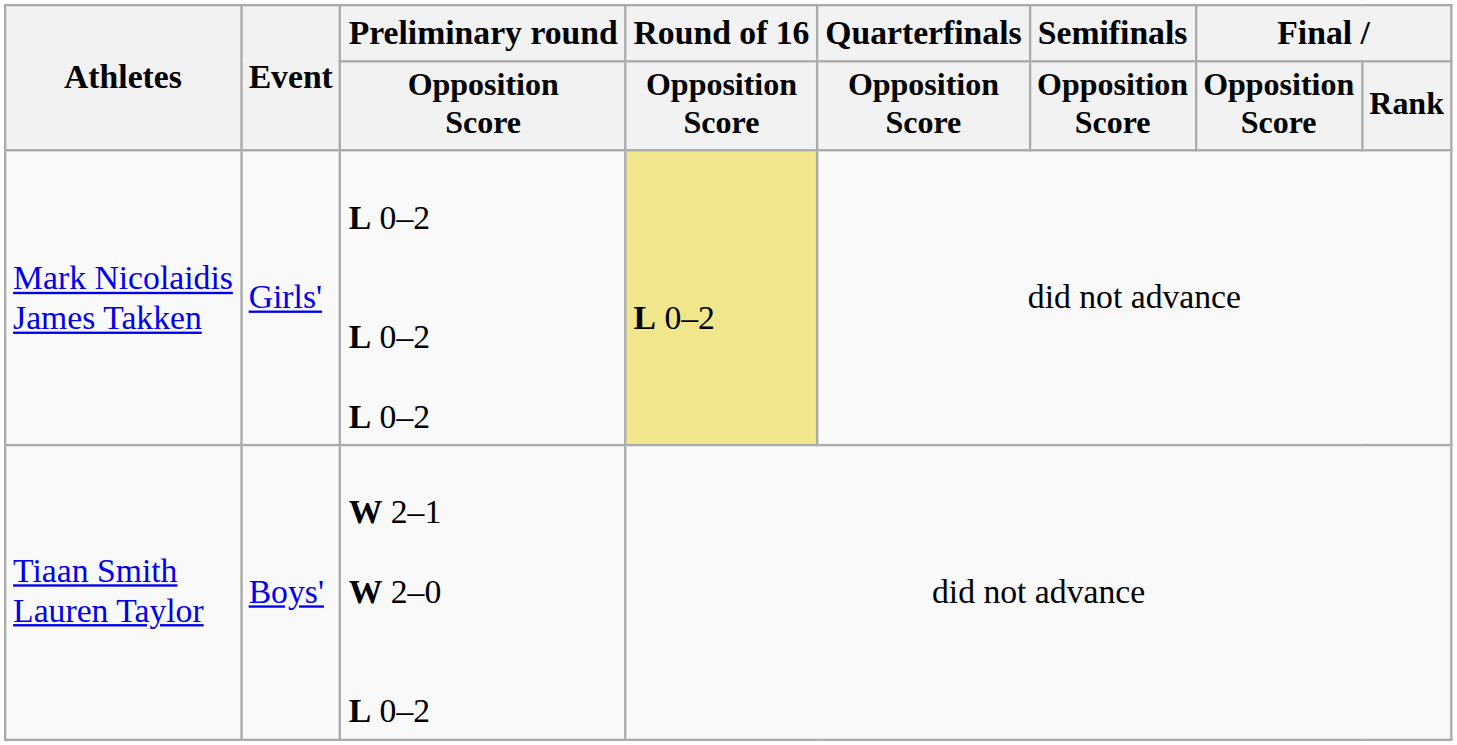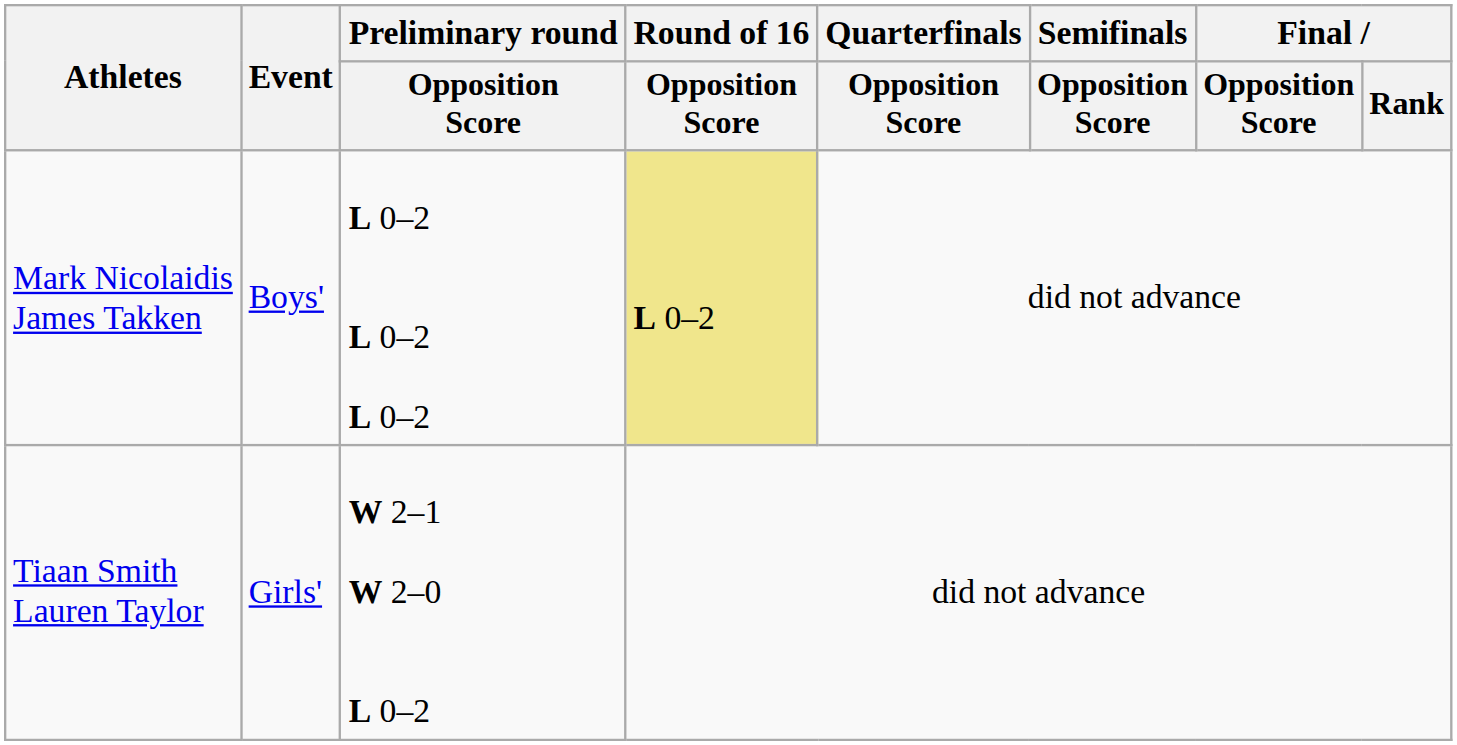(285, 297) Girls' -> (286, 297) Boys'
(286, 591) Boys' -> (285, 591) Girls'
